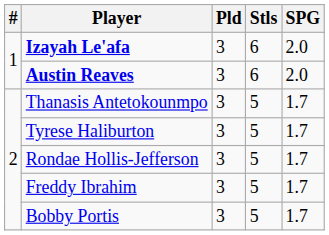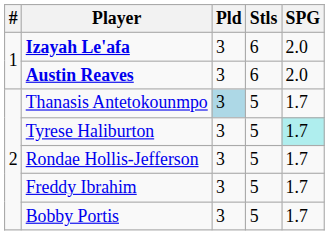(220, 103) no background -> (220, 103) lightblue background
(297, 131) no background -> (297, 131) paleturquoise background
